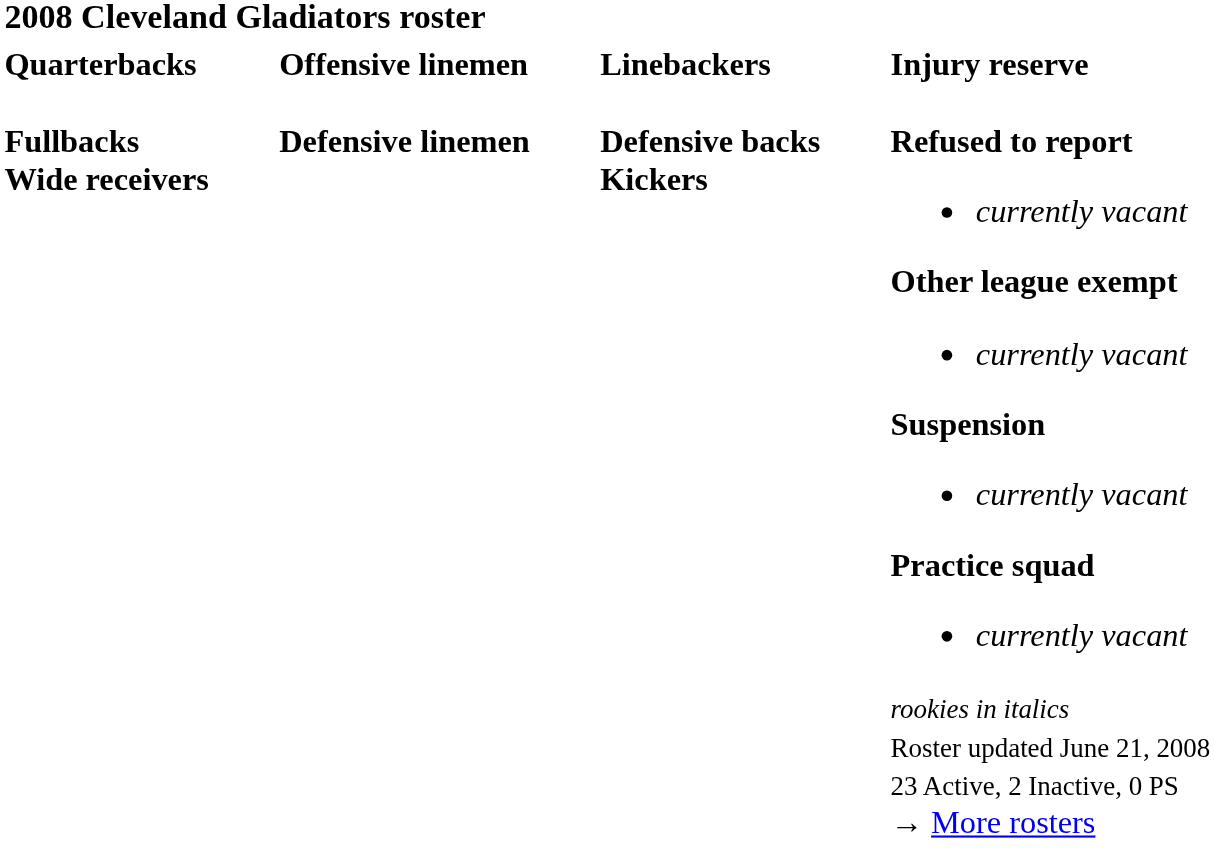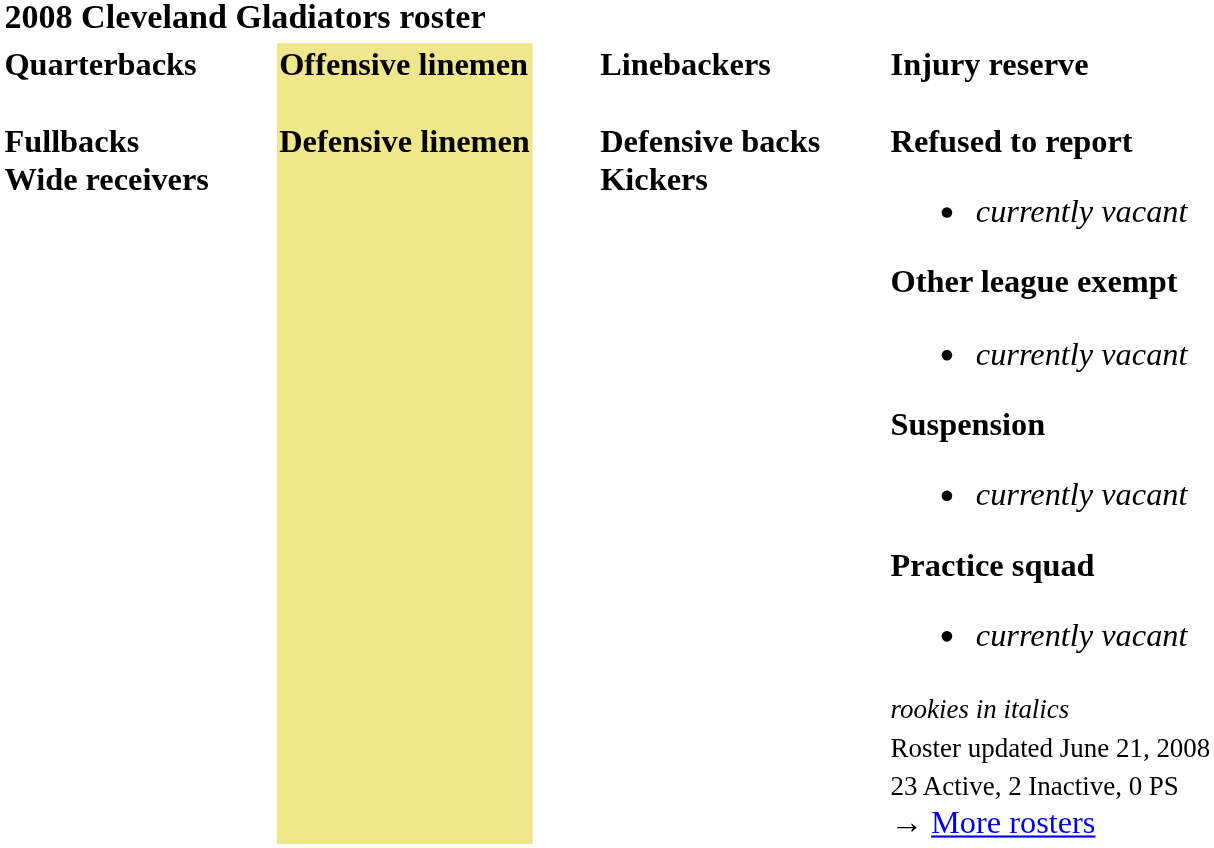(405, 102) no background -> (405, 102) khaki background
